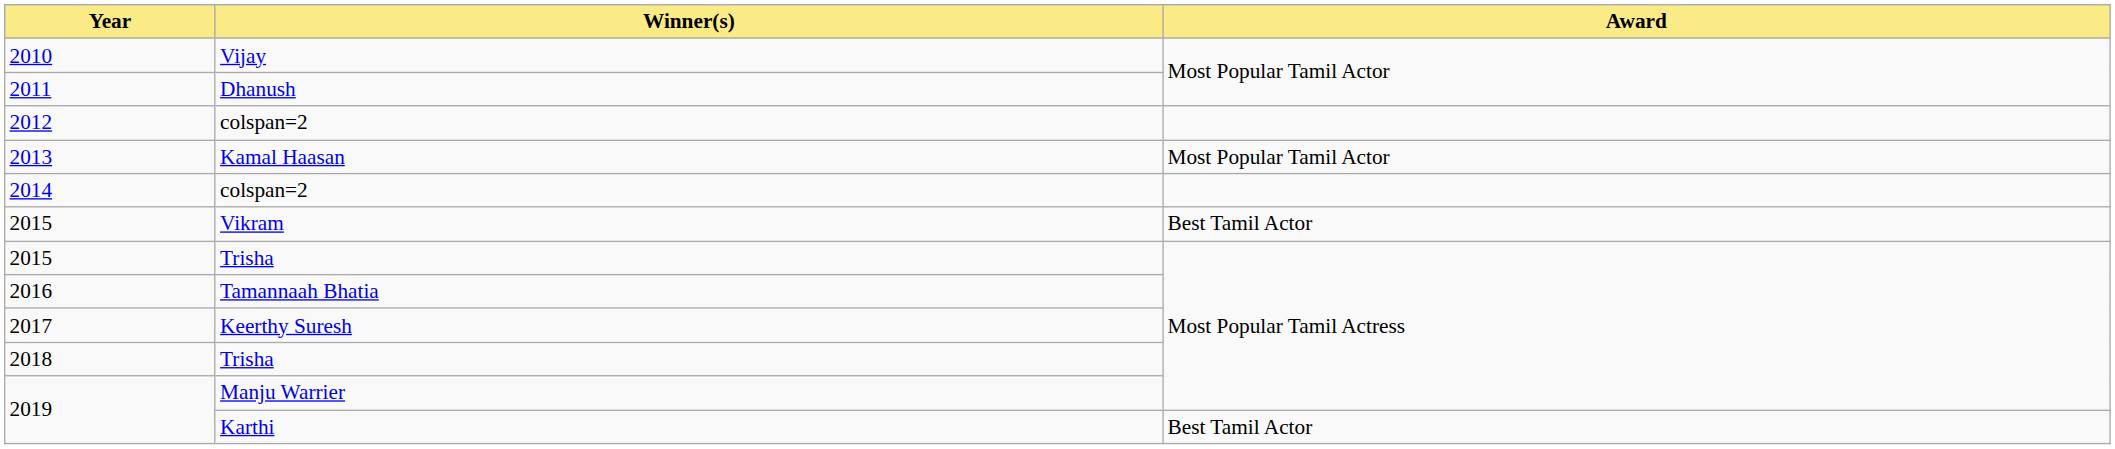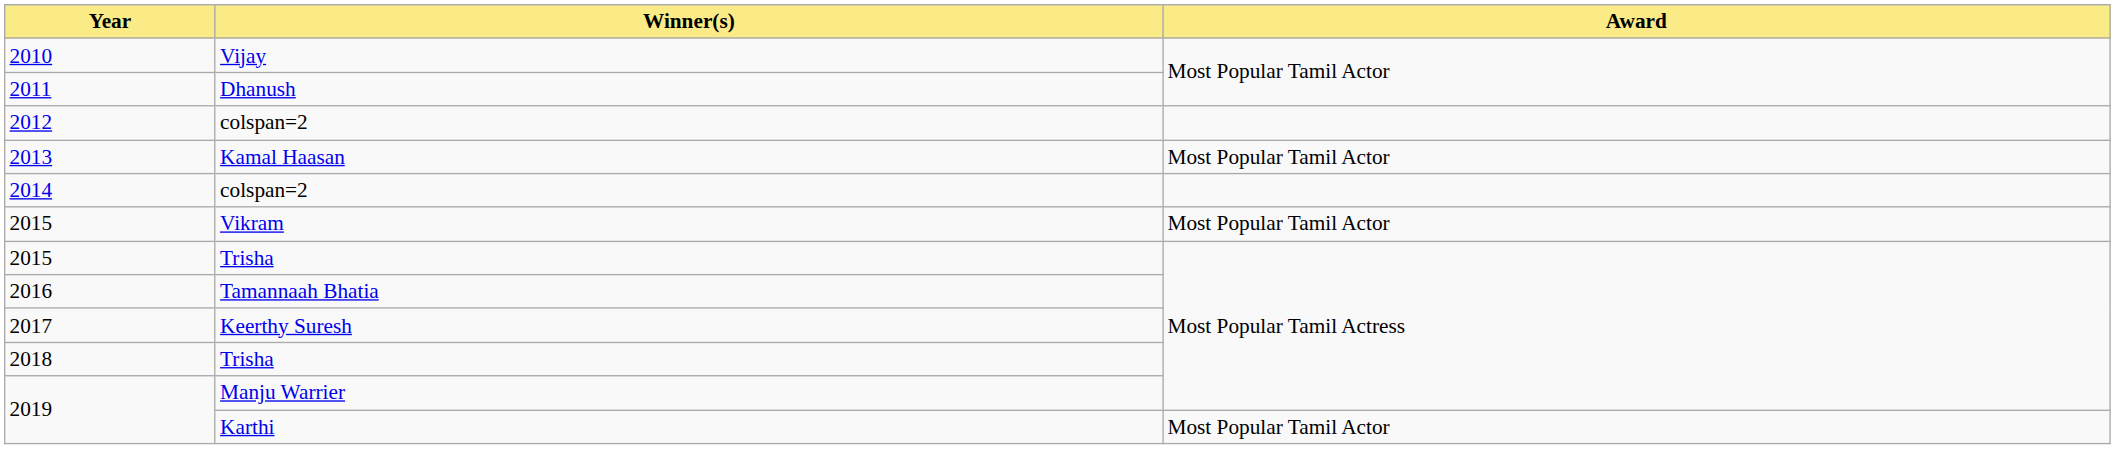(1240, 223) Best Tamil Actor -> (1279, 223) Most Popular Tamil Actor
(1240, 426) Best Tamil Actor -> (1279, 426) Most Popular Tamil Actor
